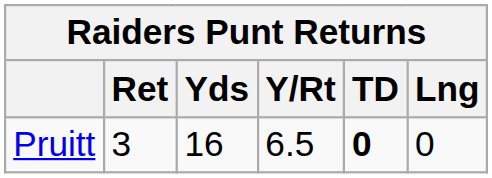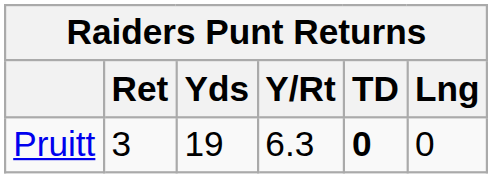(204, 144) 16 -> (204, 144) 19
(290, 144) 6.5 -> (290, 144) 6.3
